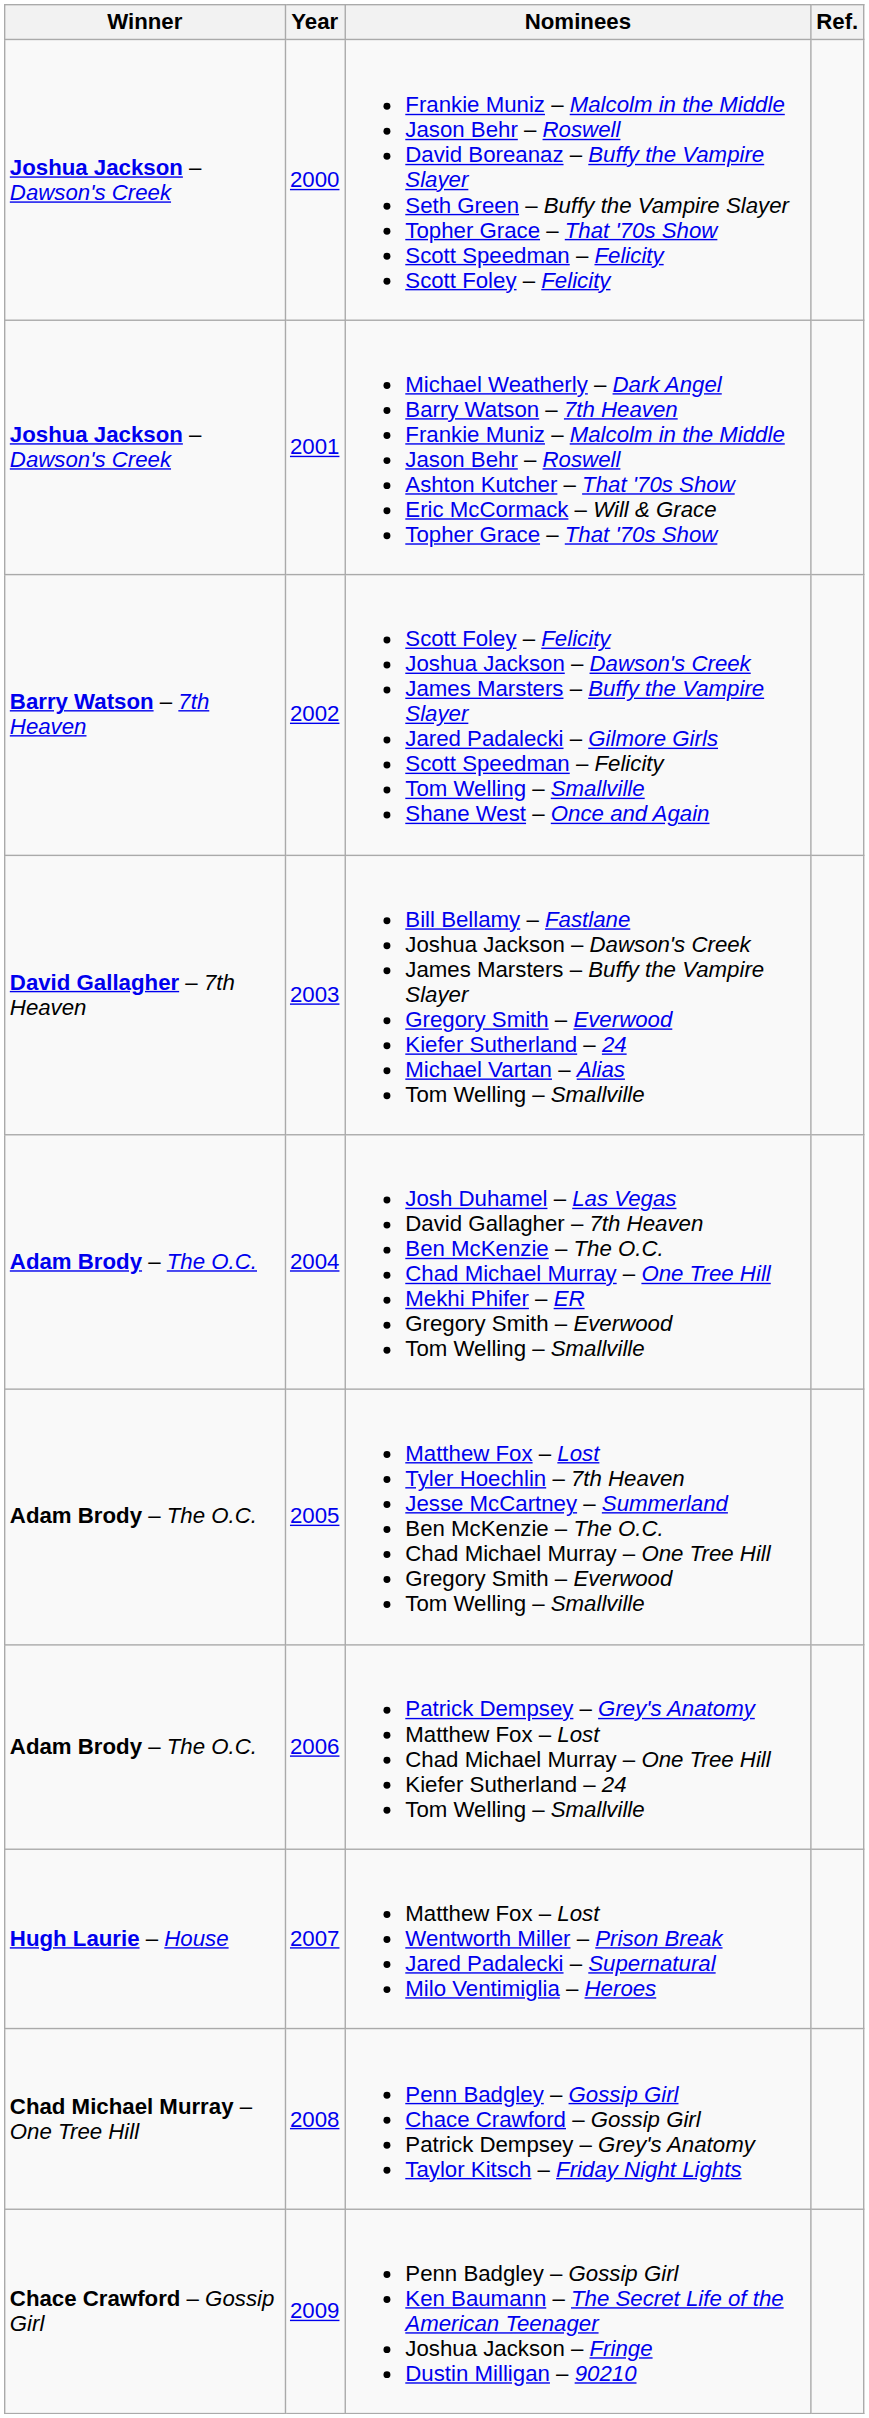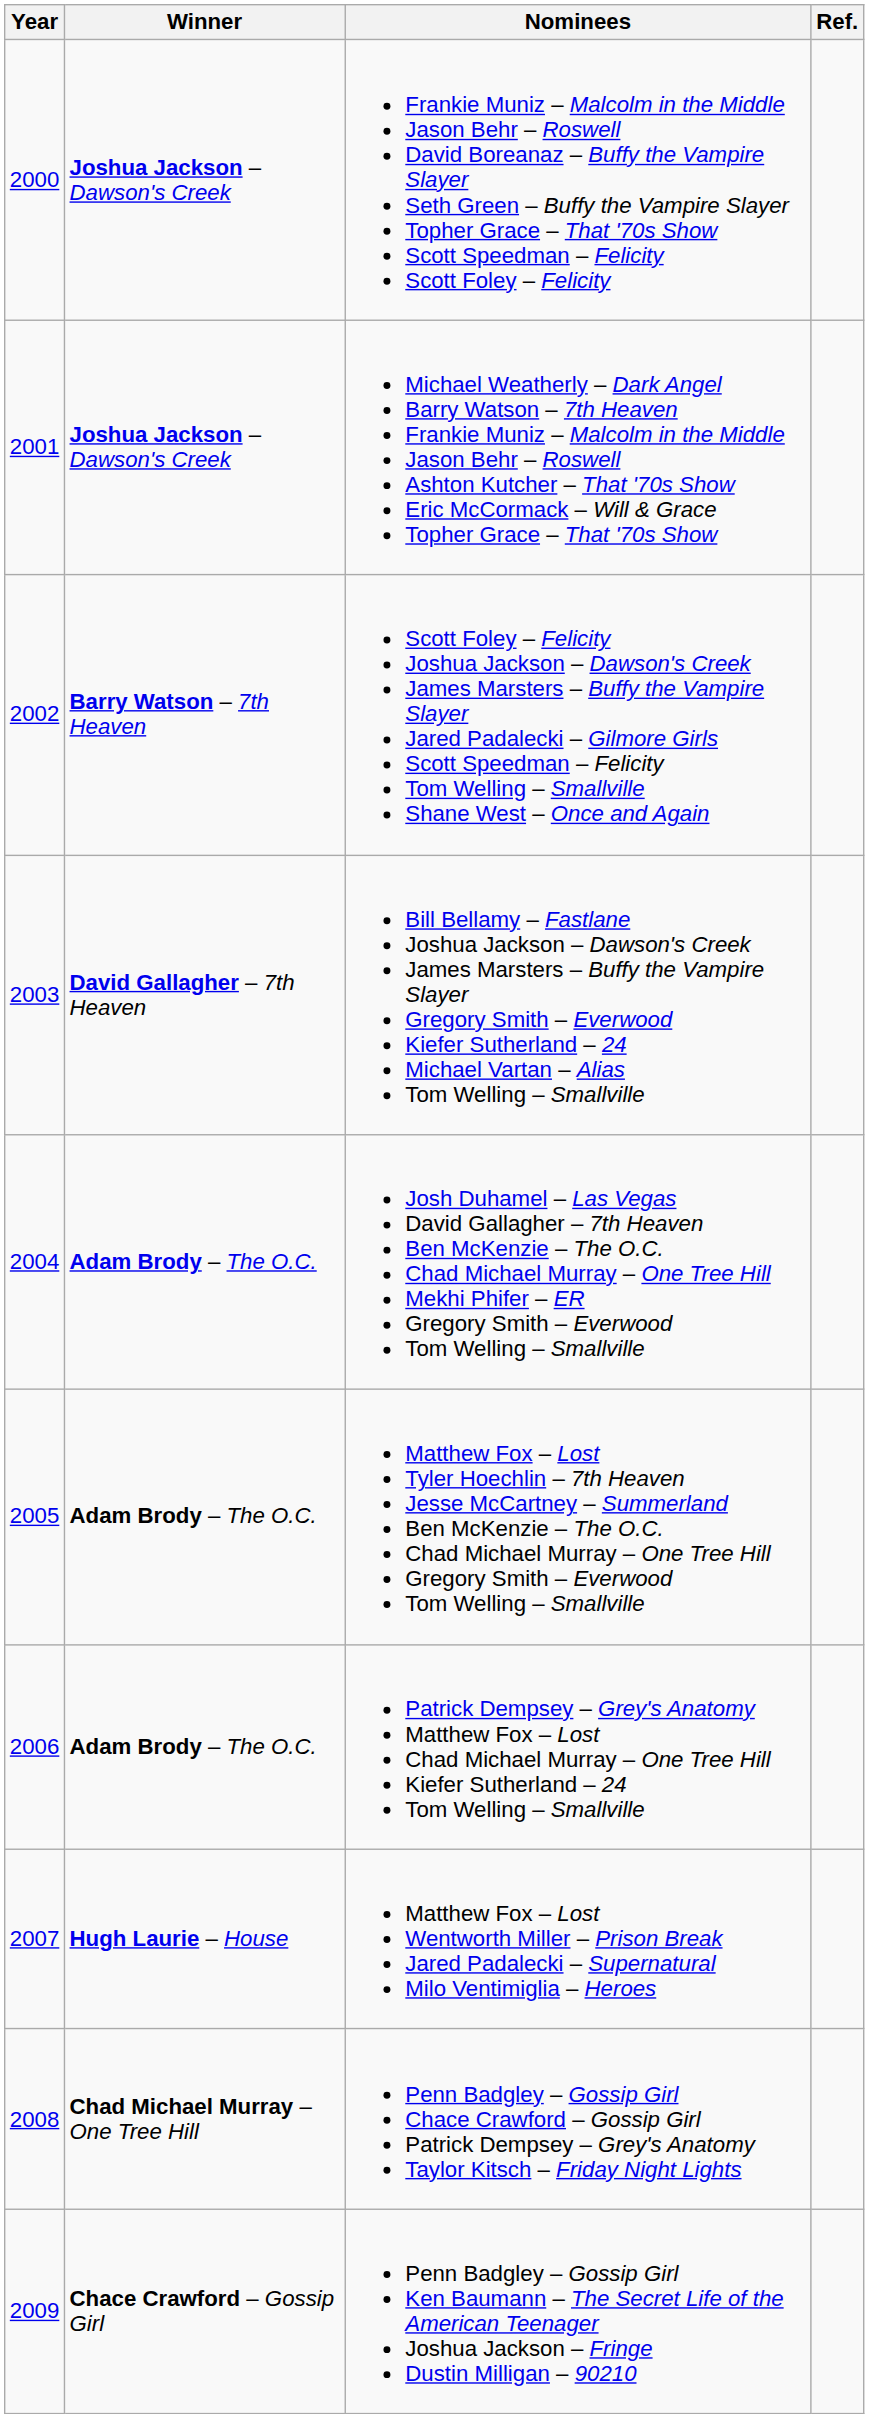columns swapped: (315, 22) <-> (145, 22)
